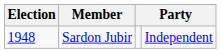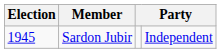(21, 37) 1948 -> (21, 37) 1945
